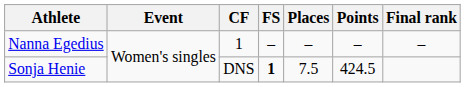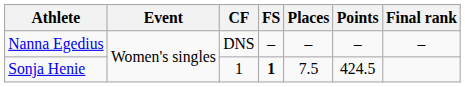(239, 43) 1 -> (239, 43) DNS
(239, 69) DNS -> (239, 69) 1
